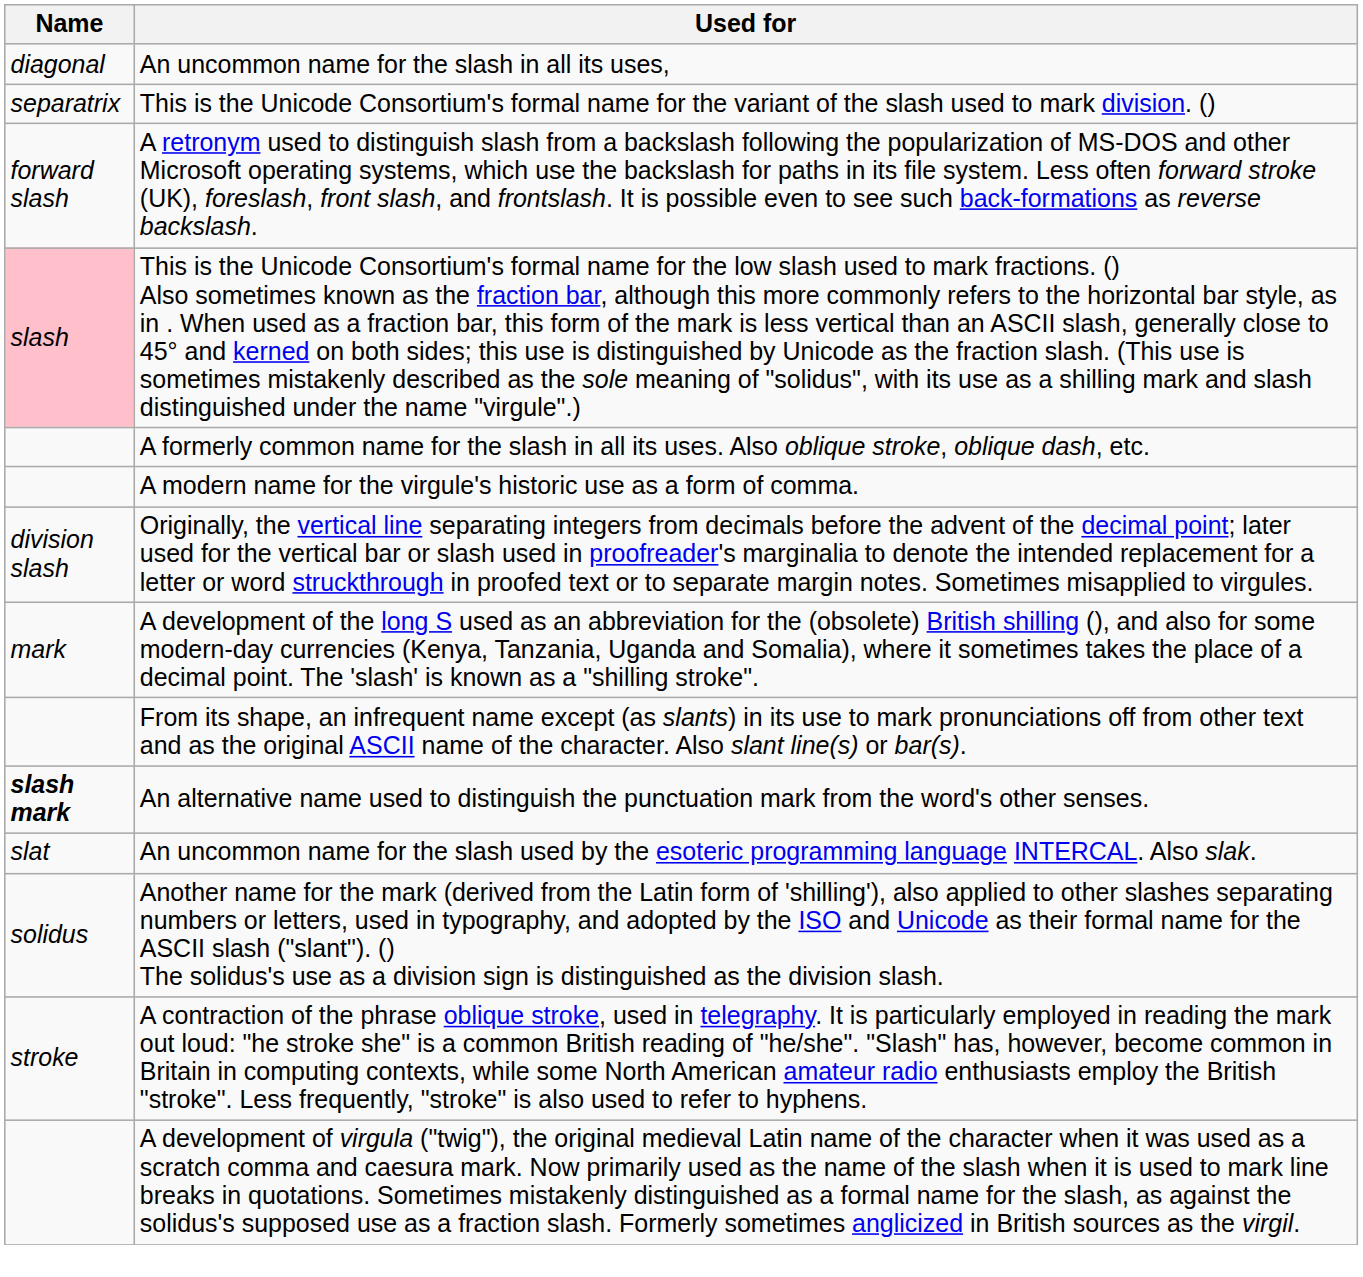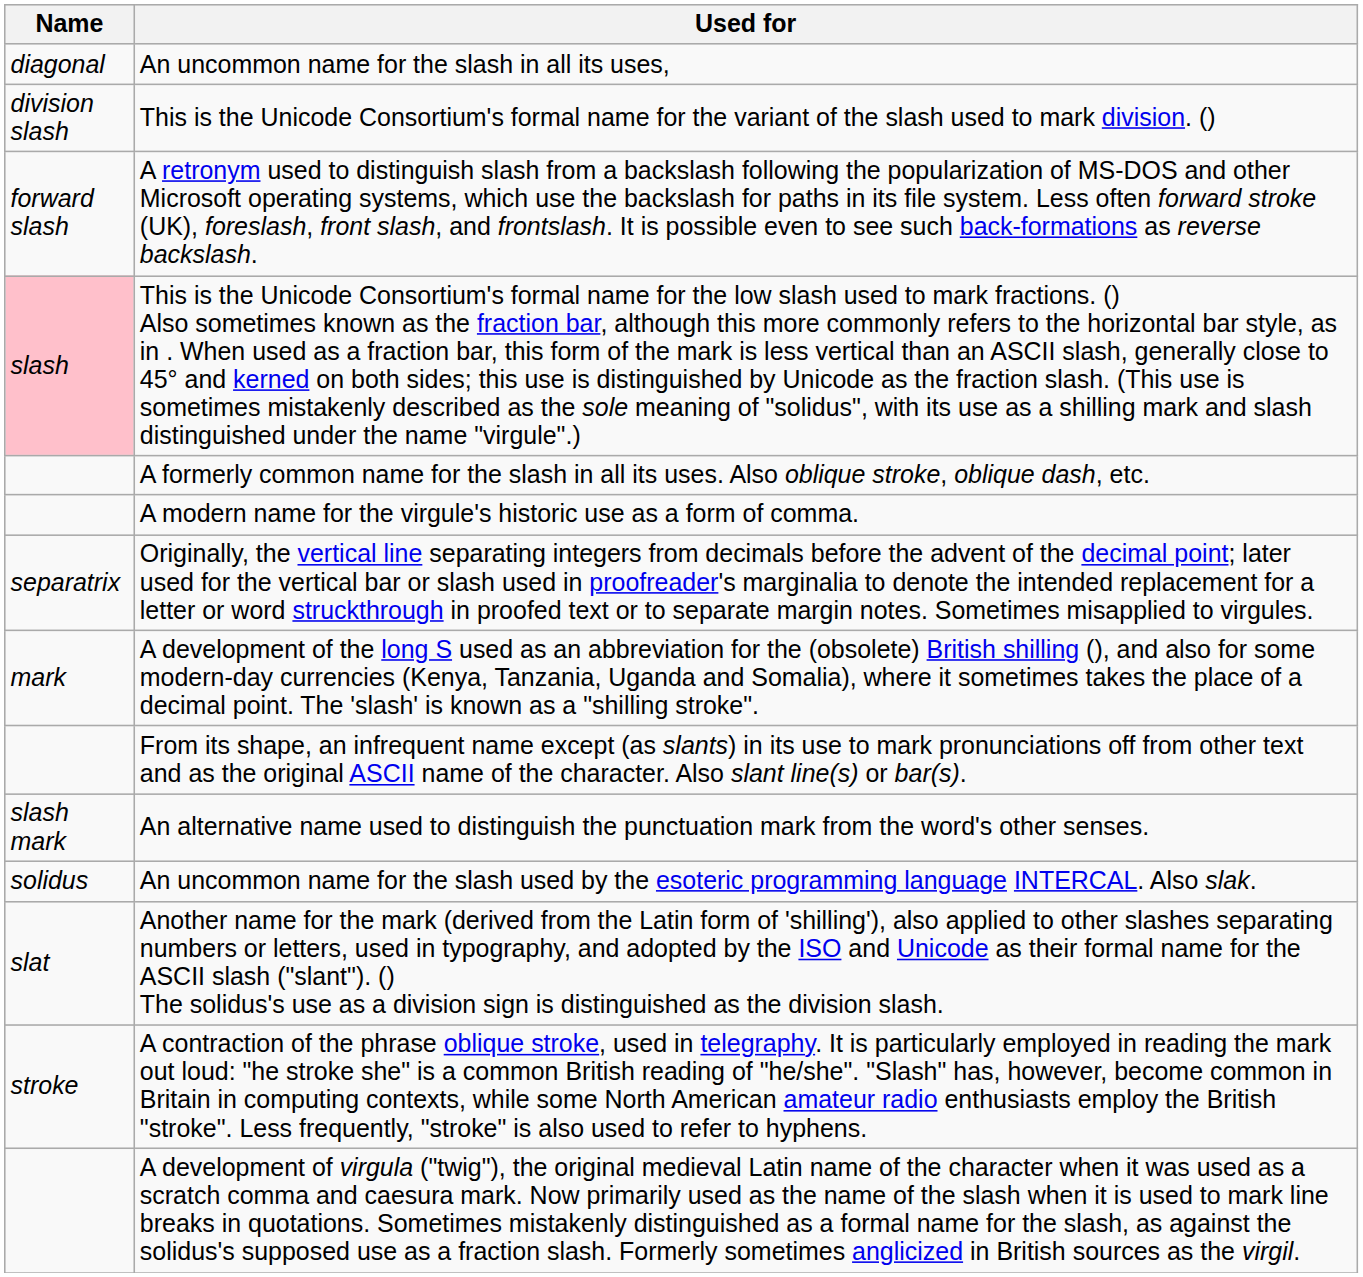(65, 103) separatrix -> (52, 117) division slash
(52, 554) division slash -> (65, 582) separatrix
(42, 799) bold -> (40, 827) normal
(30, 852) slat -> (49, 880) solidus
(49, 934) solidus -> (30, 962) slat
